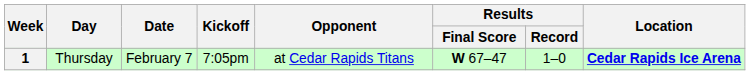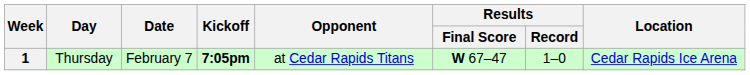(226, 59) normal -> (226, 59) bold
(664, 59) bold -> (664, 59) normal
